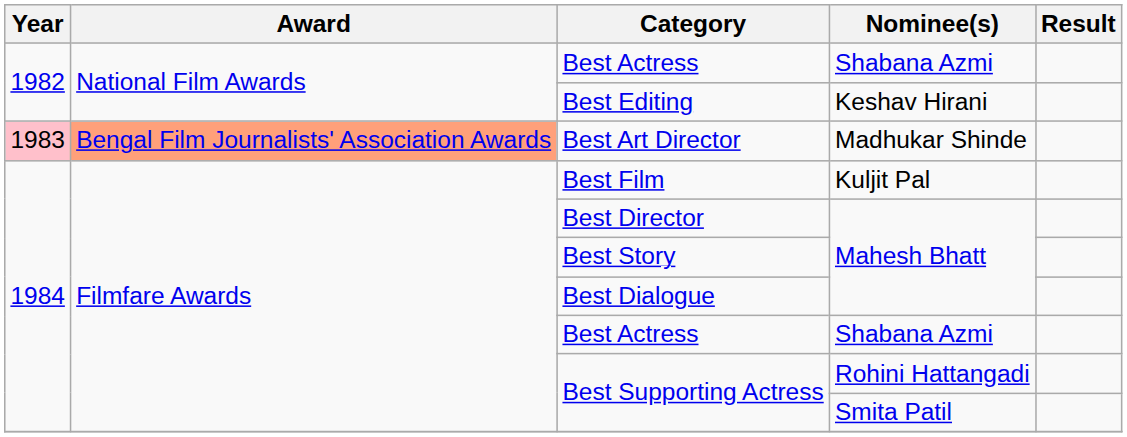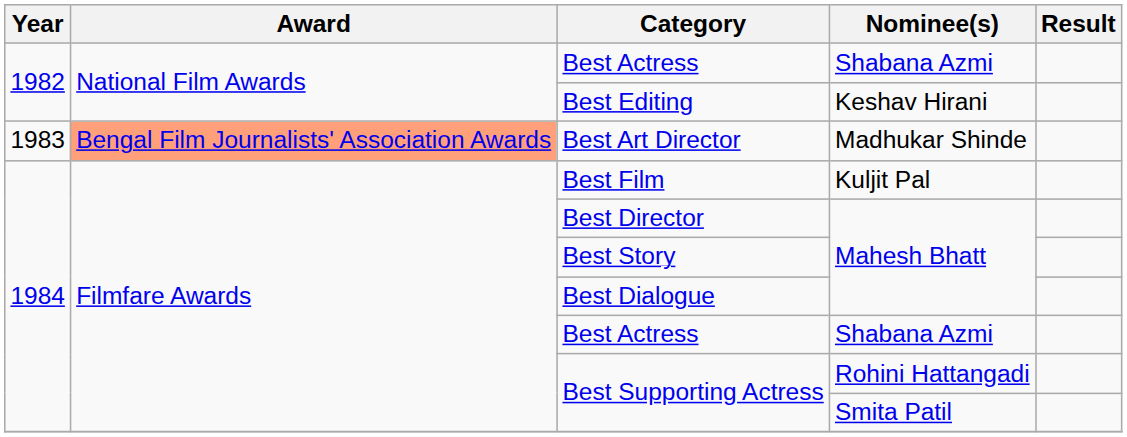(38, 140) pink background -> (38, 140) no background
